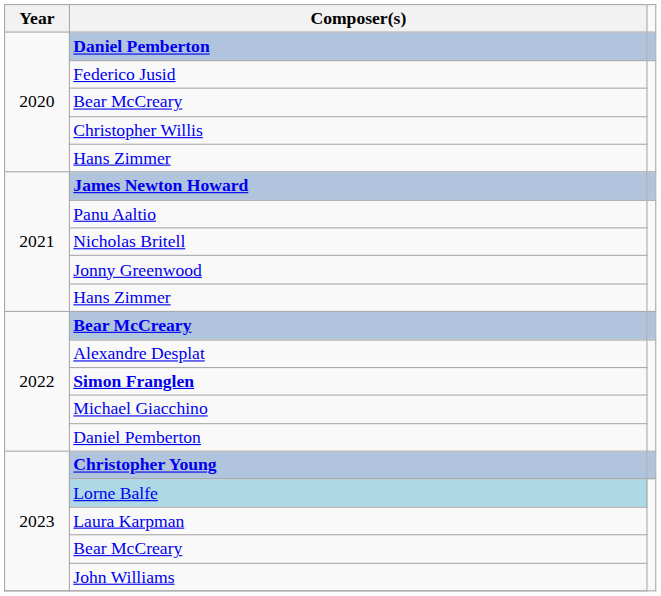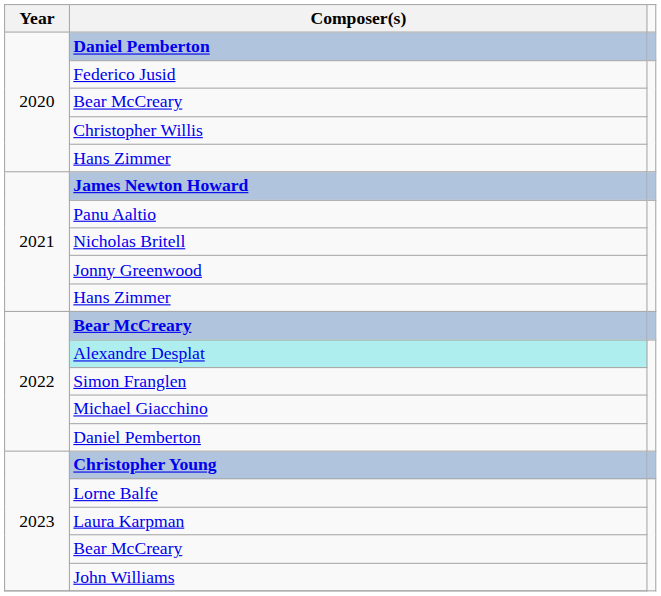(139, 353) no background -> (139, 353) paleturquoise background
(134, 381) bold -> (130, 381) normal
(116, 492) lightblue background -> (116, 492) no background
